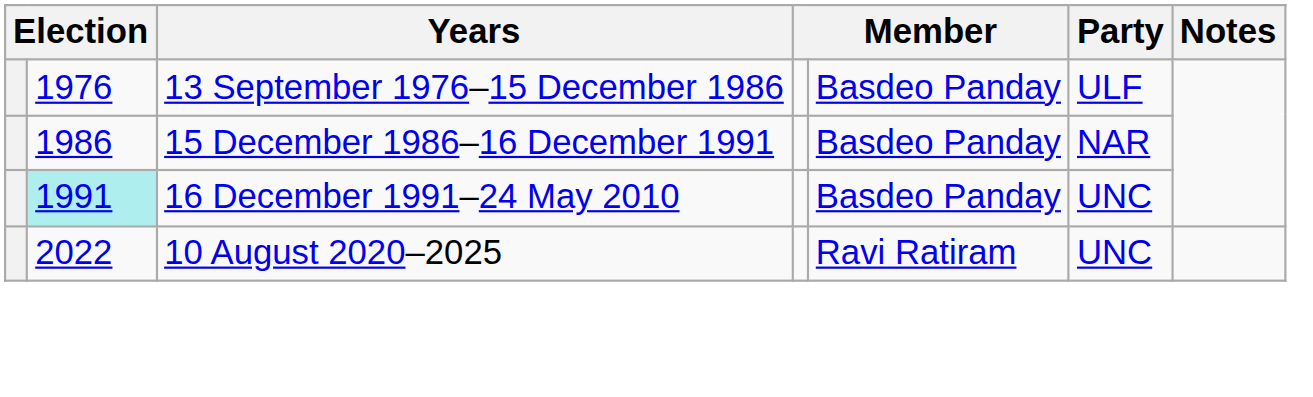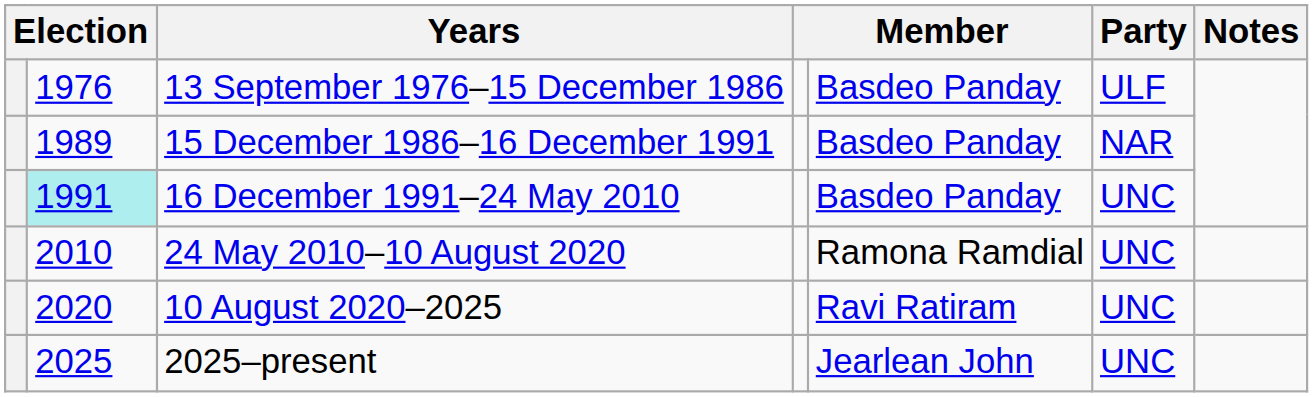(74, 142) 1986 -> (74, 142) 1989
+ row: (395, 252)
(74, 252) 2022 -> (74, 307) 2020
+ row: (270, 362)
